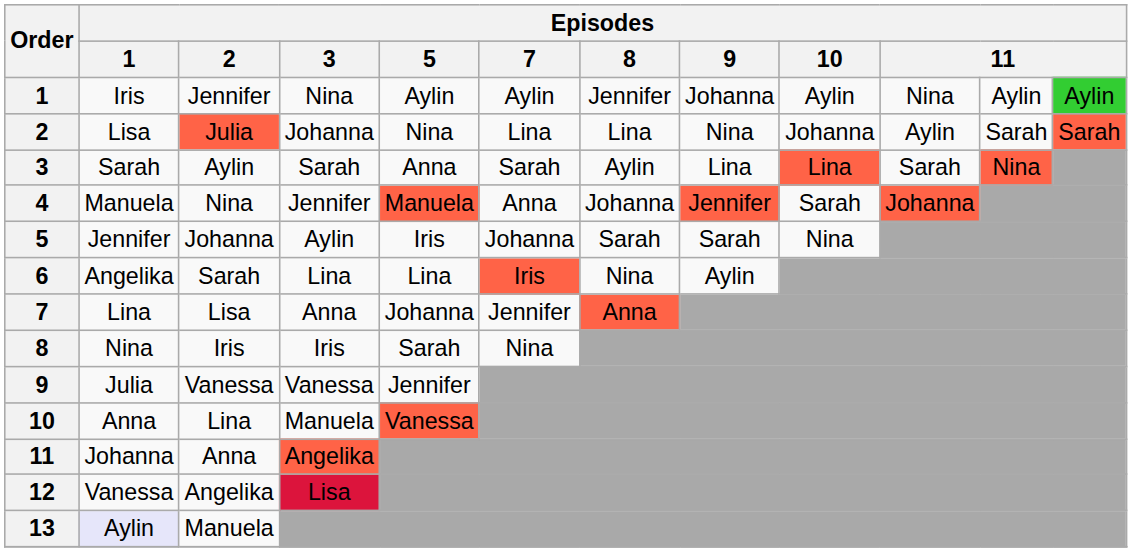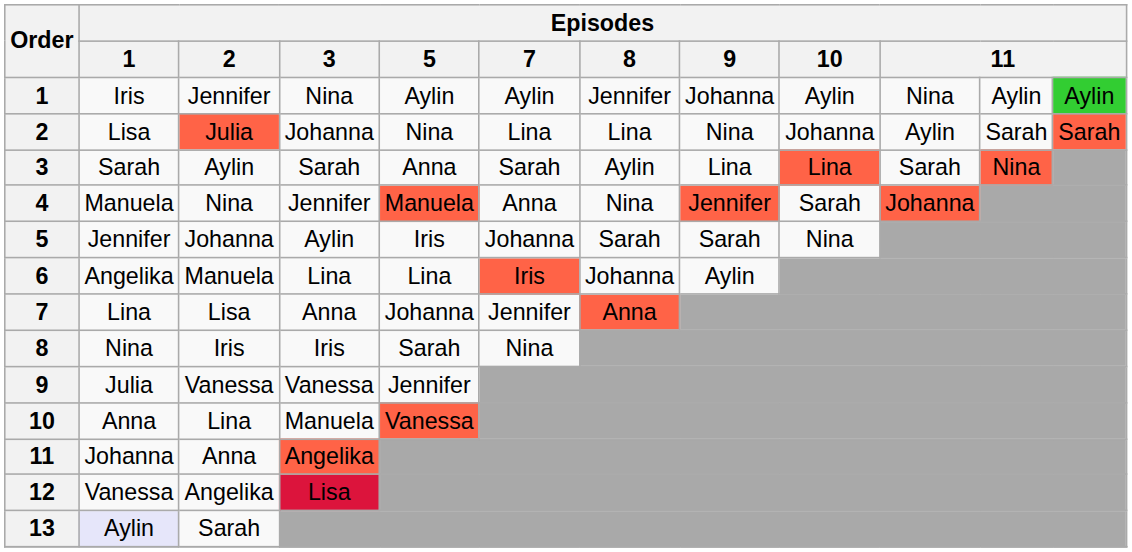(630, 203) Johanna -> (630, 203) Nina
(229, 276) Sarah -> (229, 276) Manuela
(630, 276) Nina -> (630, 276) Johanna
(229, 529) Manuela -> (229, 529) Sarah
